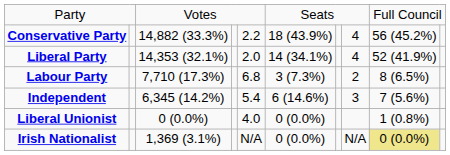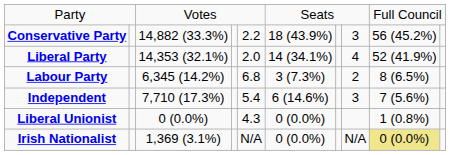(355, 35) 4 -> (355, 35) 3
(183, 77) 7,710 (17.3%) -> (183, 77) 6,345 (14.2%)
(183, 98) 6,345 (14.2%) -> (183, 98) 7,710 (17.3%)
(251, 118) 4.0 -> (251, 118) 4.3
